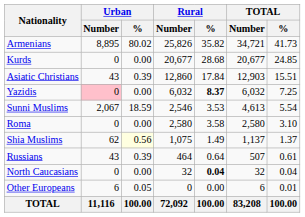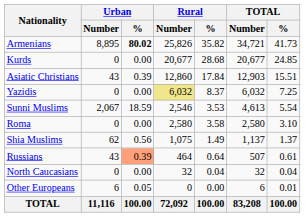(140, 44) normal -> (140, 44) bold
(117, 92) pink background -> (117, 92) no background
(181, 92) no background -> (181, 92) khaki background
(215, 92) bold -> (215, 92) normal
(143, 140) lightyellow background -> (143, 140) no background
(143, 156) no background -> (143, 156) lightsalmon background
(215, 172) bold -> (215, 172) normal
